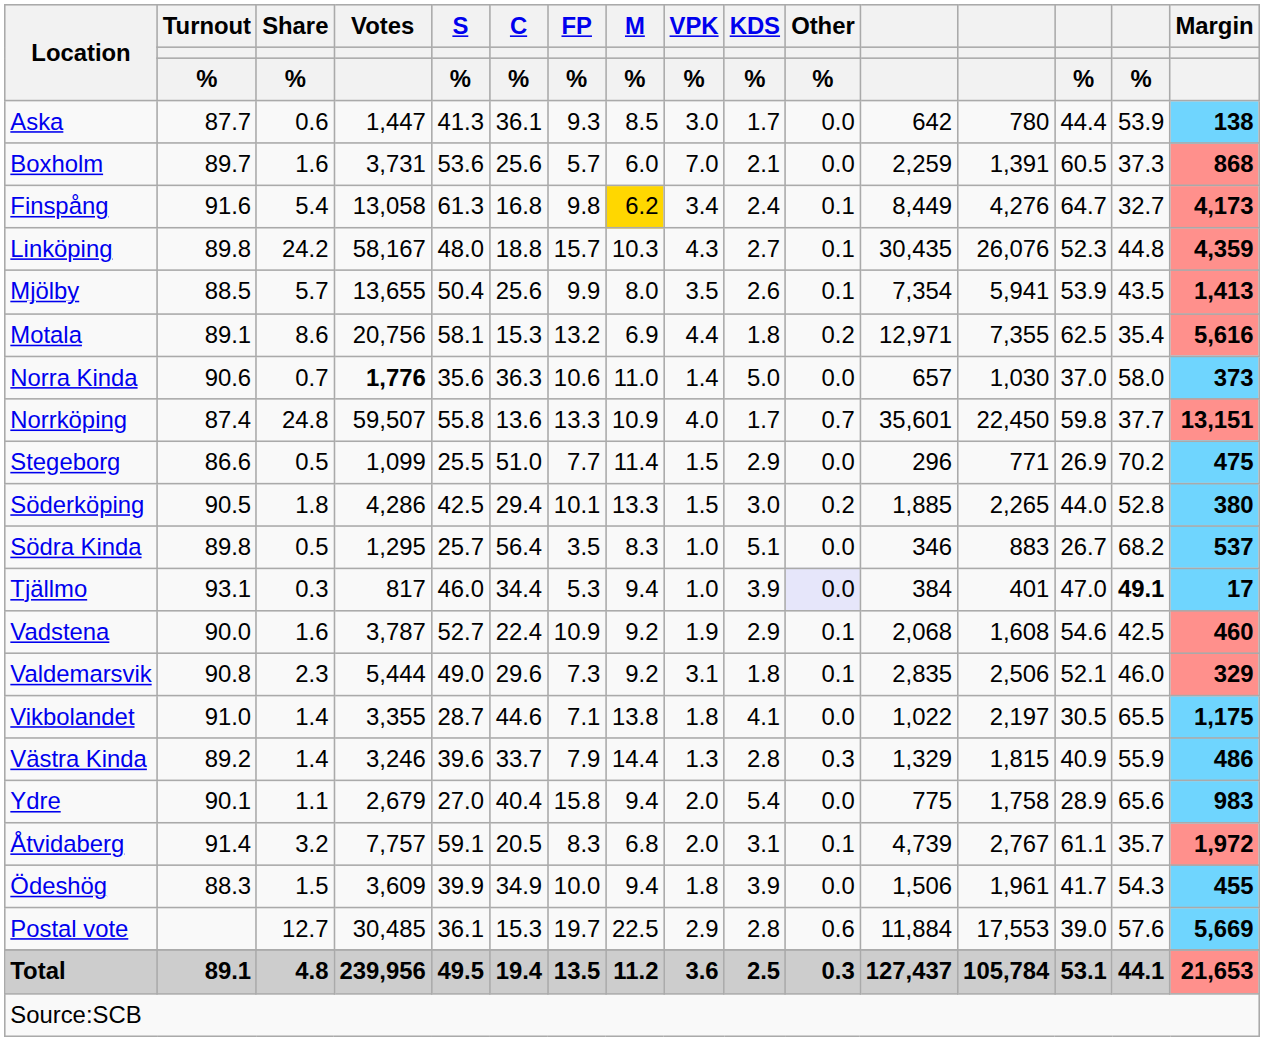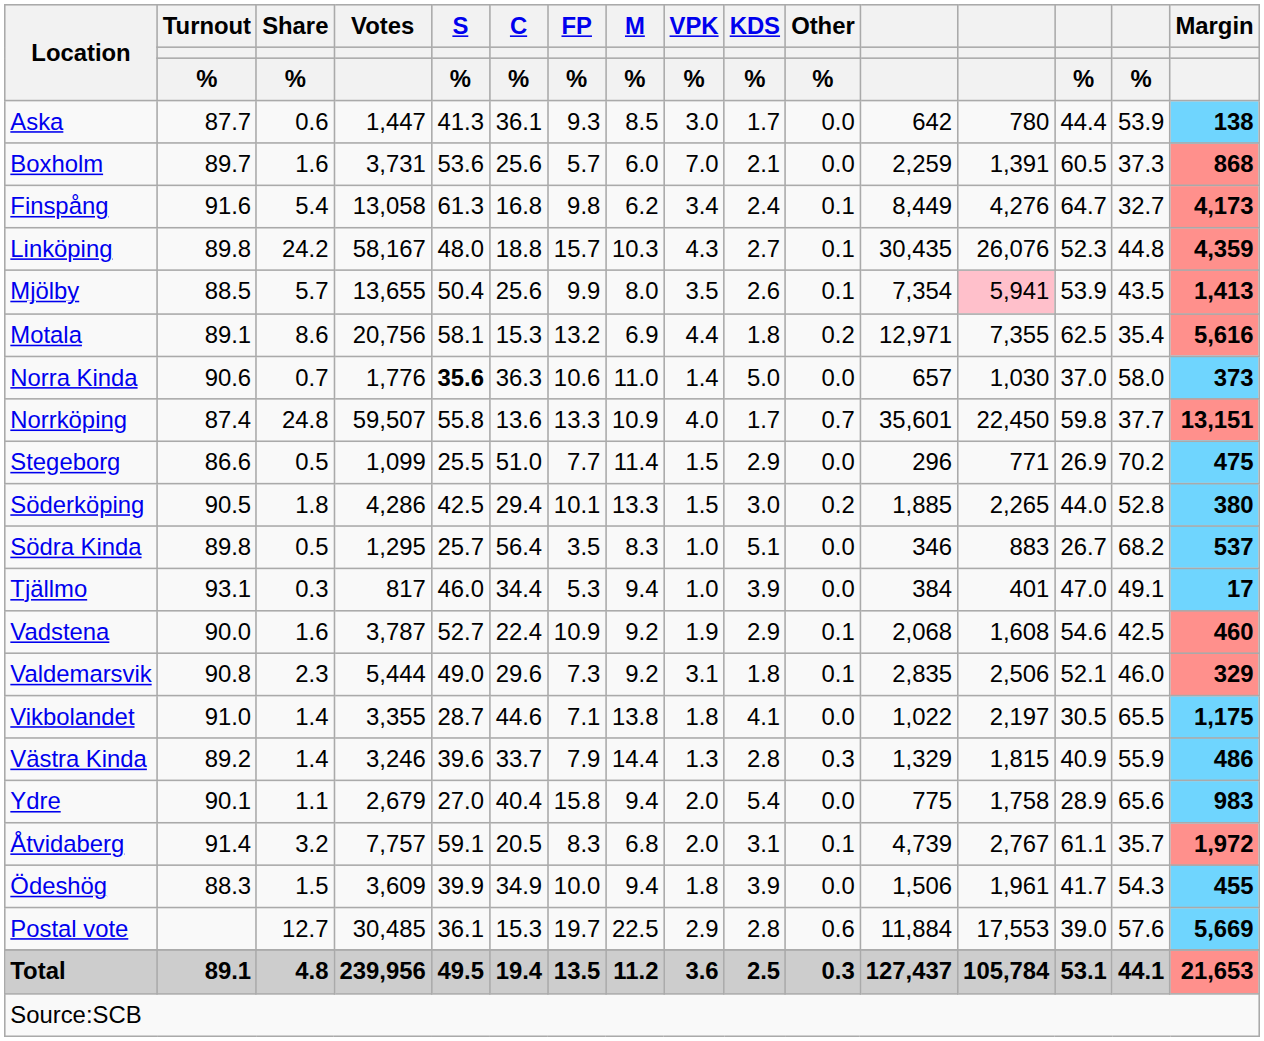(642, 206) gold background -> (642, 206) no background
(1019, 291) no background -> (1019, 291) pink background
(396, 376) bold -> (396, 376) normal
(461, 376) normal -> (461, 376) bold
(838, 589) lavender background -> (838, 589) no background
(1141, 589) bold -> (1141, 589) normal
